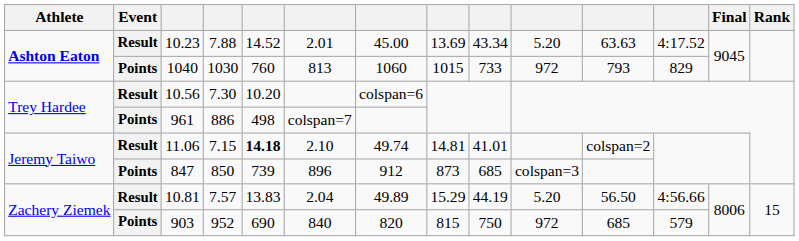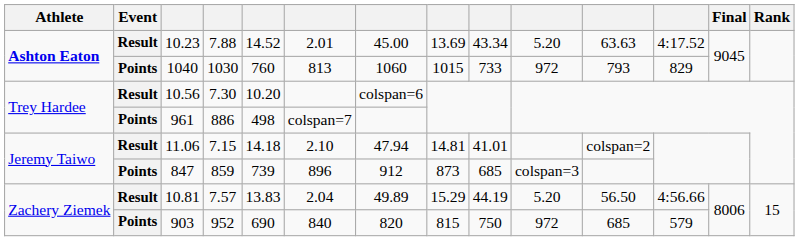(263, 145) bold -> (263, 145) normal
(391, 145) 49.74 -> (391, 145) 47.94
(223, 171) 850 -> (223, 171) 859
